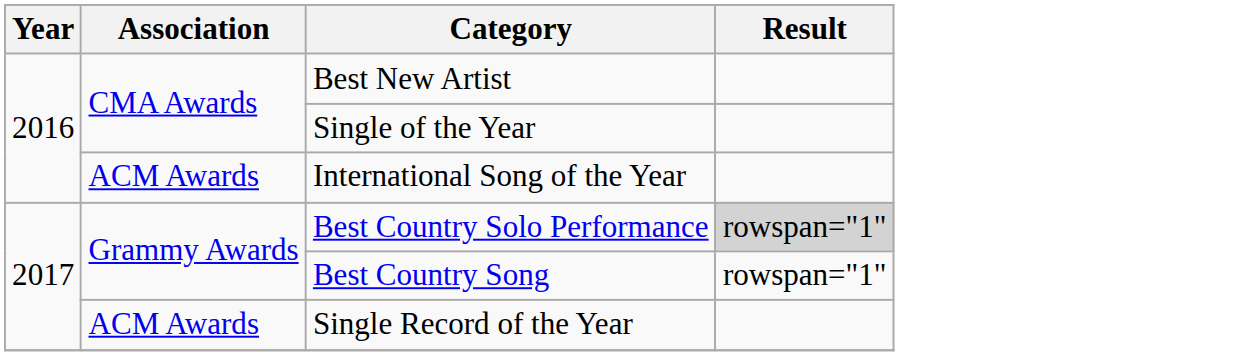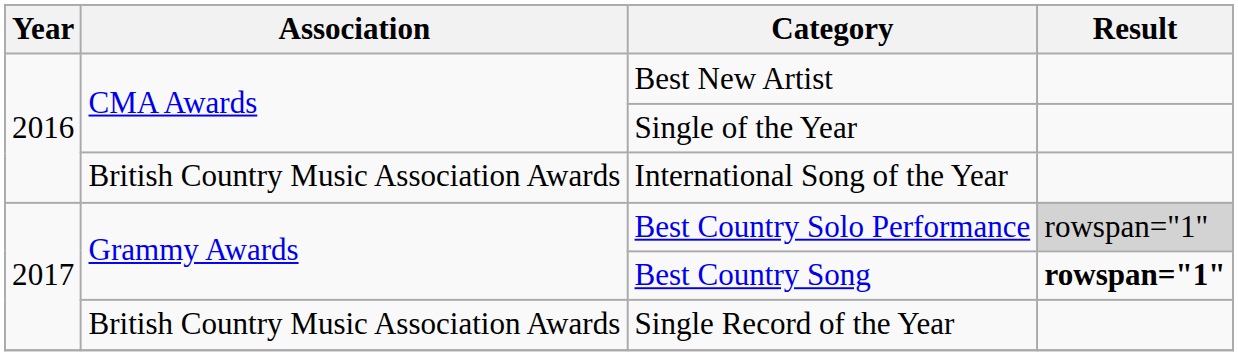(174, 176) ACM Awards -> (354, 176) British Country Music Association Awards
(805, 275) normal -> (1135, 275) bold
(174, 324) ACM Awards -> (354, 324) British Country Music Association Awards
